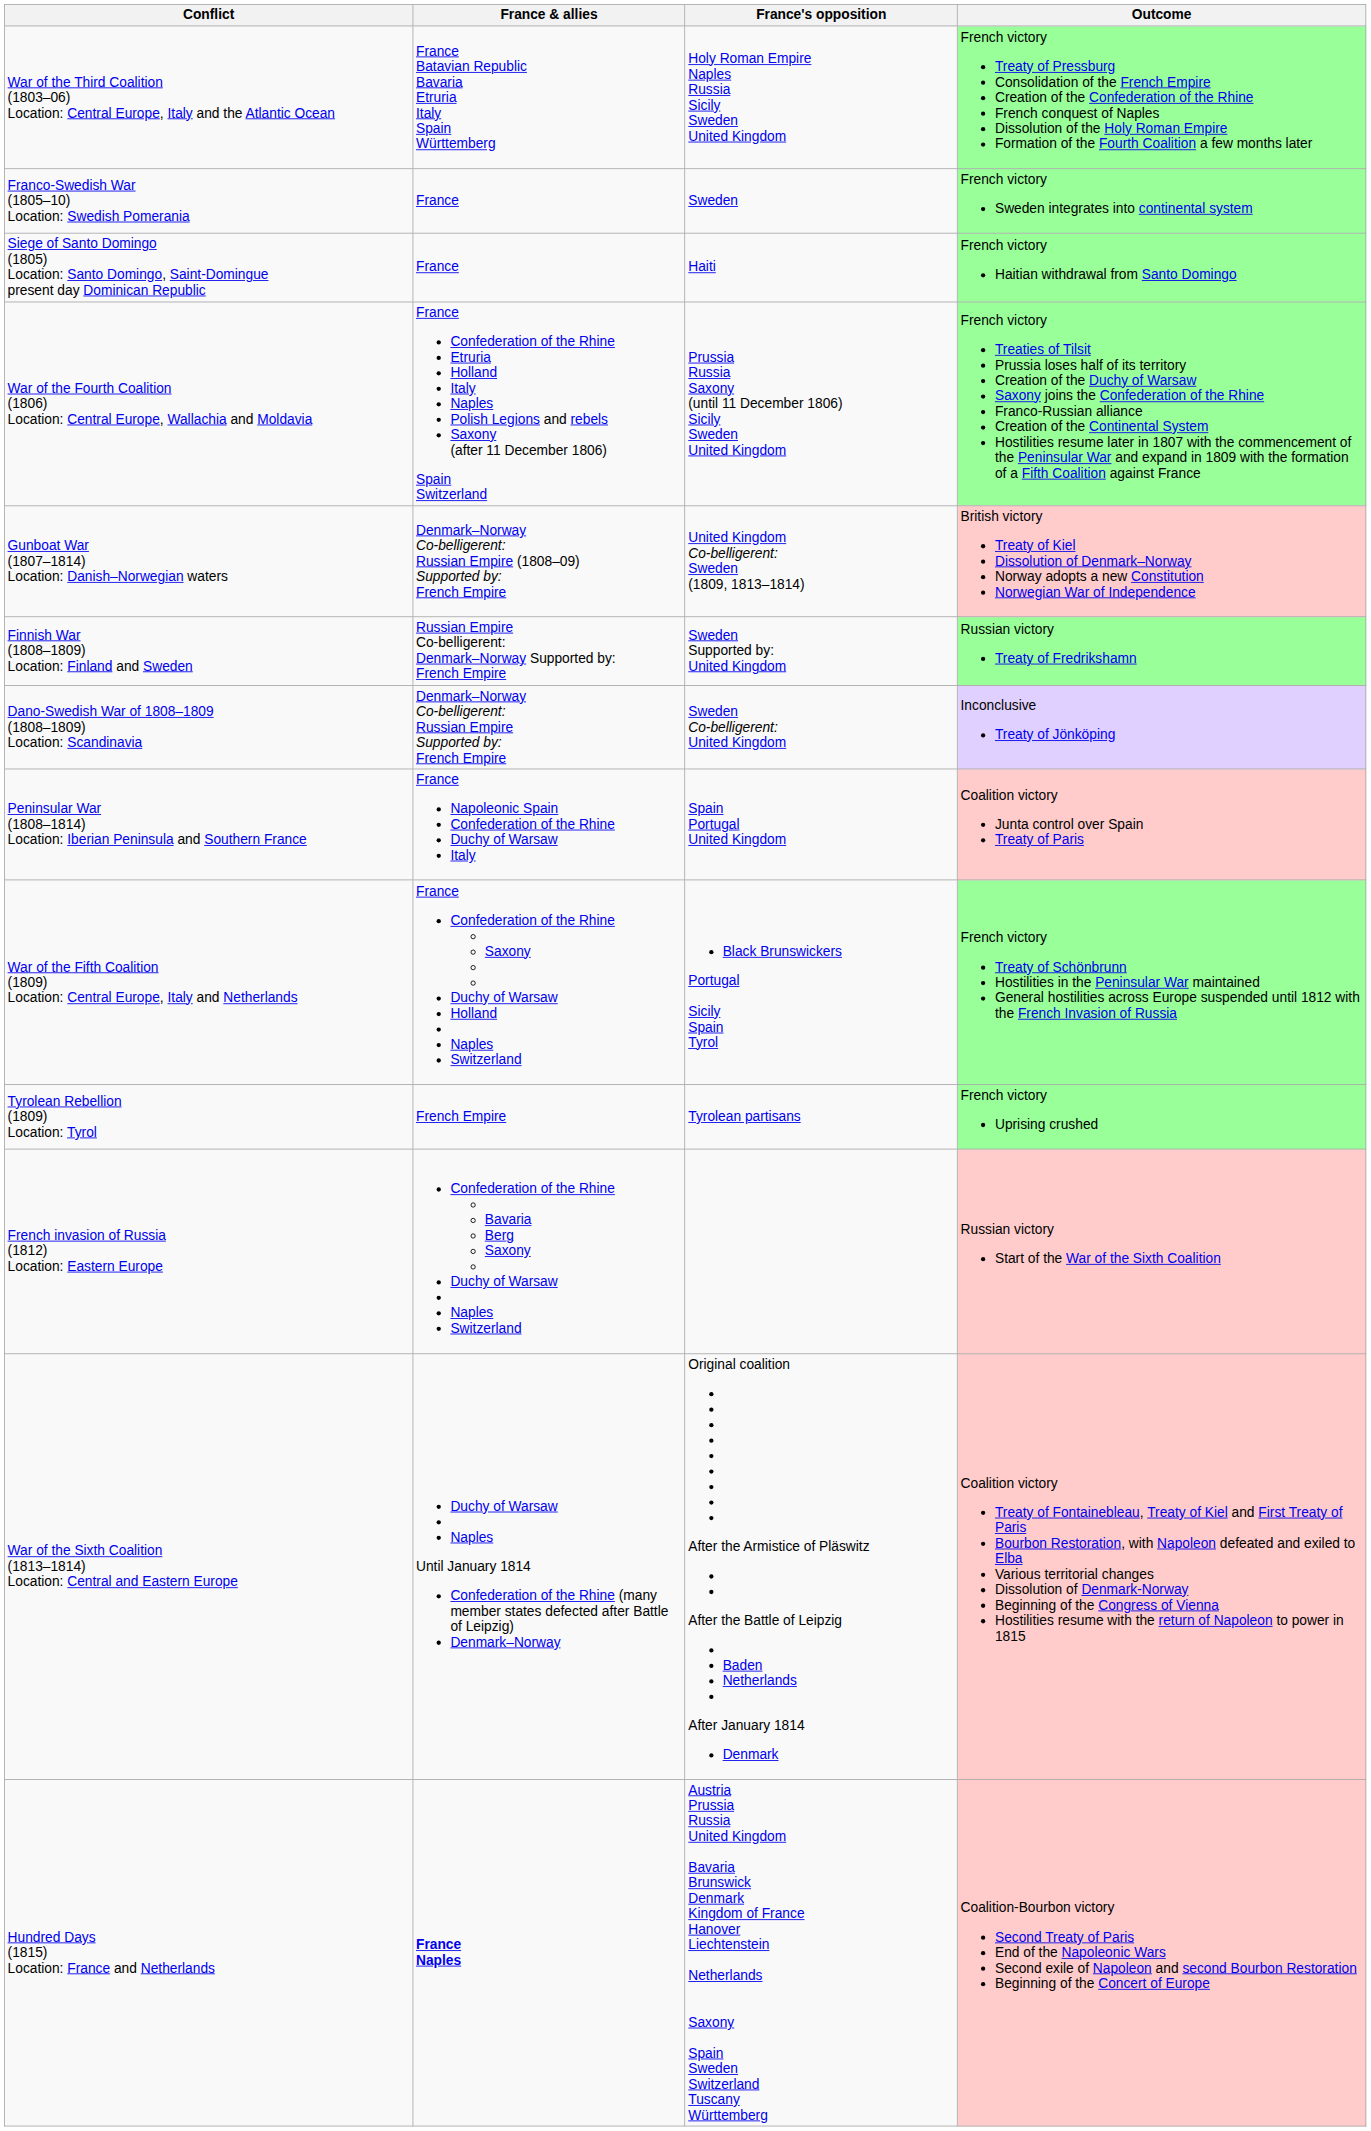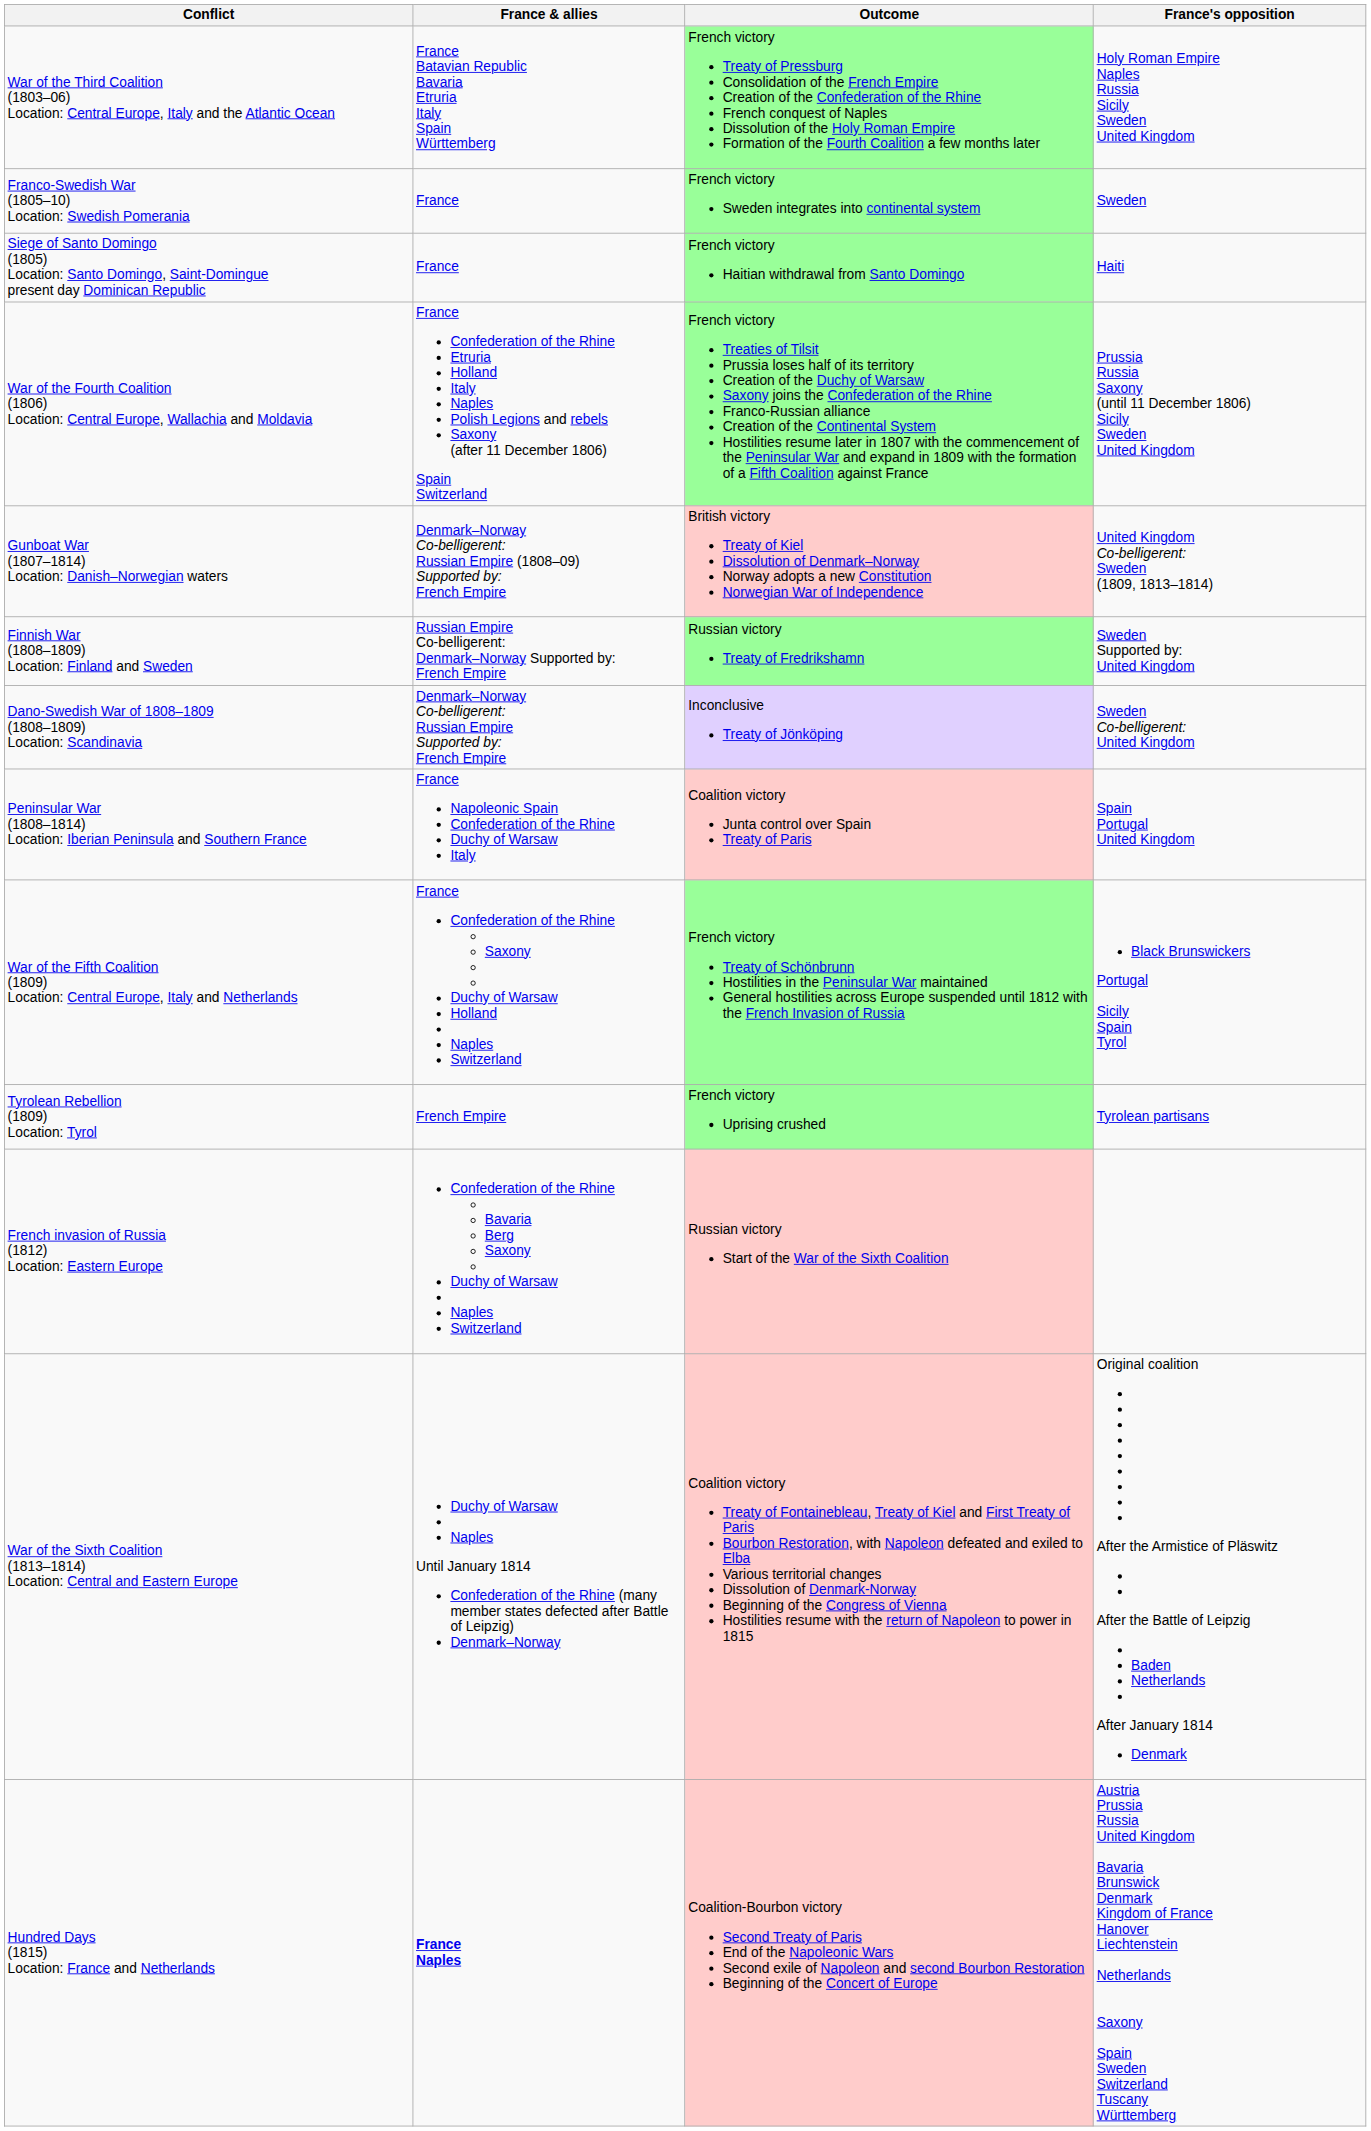columns swapped: (821, 15) <-> (1162, 15)
